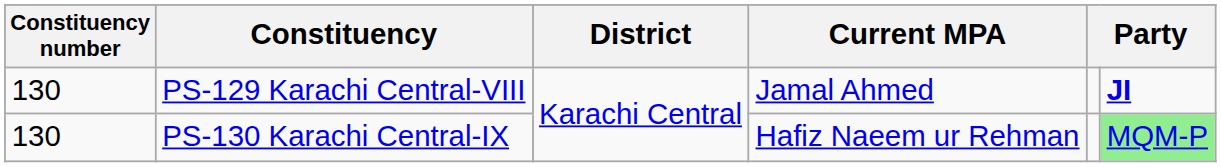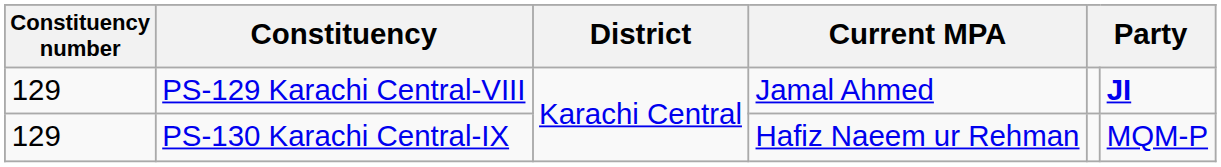(36, 90) 130 -> (36, 90) 129
(36, 136) 130 -> (36, 136) 129
(1157, 136) lightgreen background -> (1157, 136) no background
